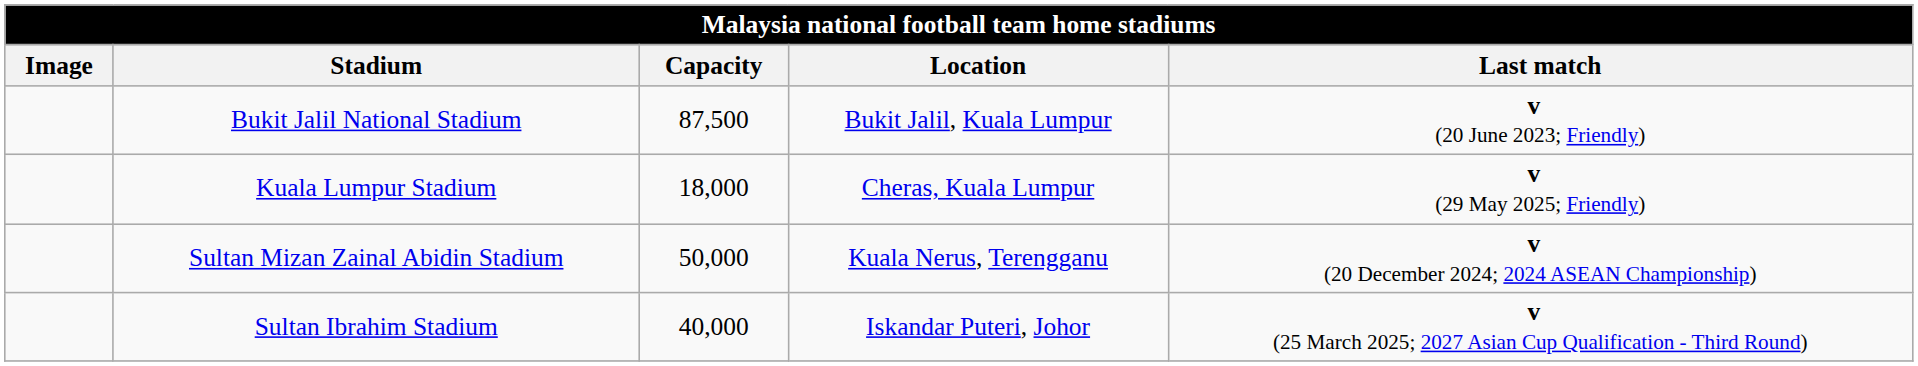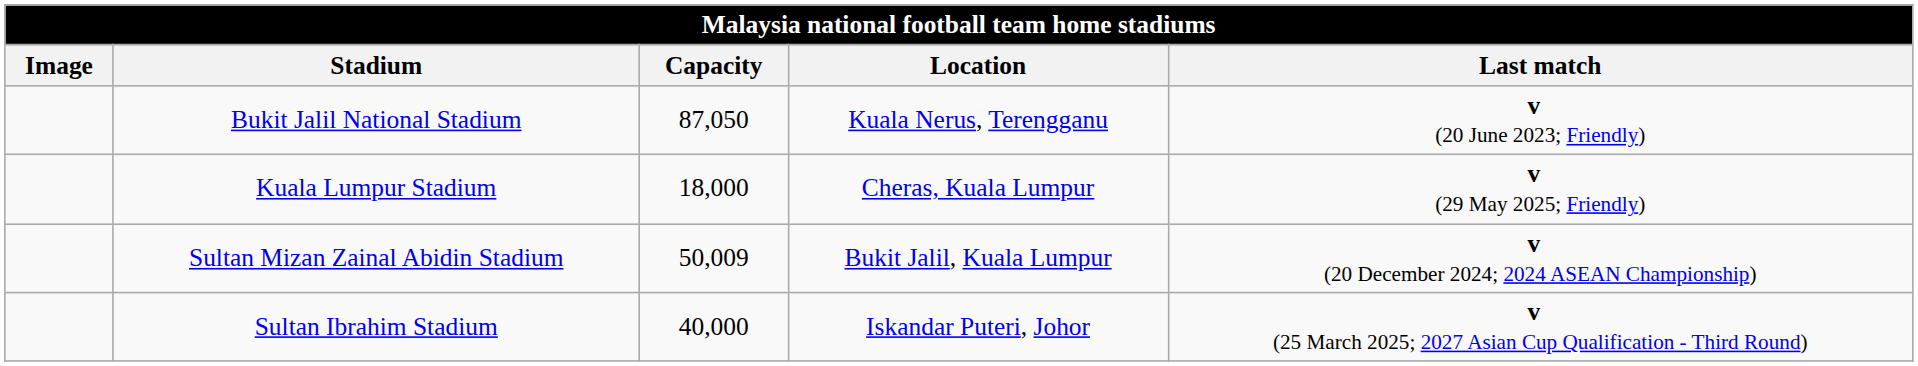(714, 119) 87,500 -> (714, 119) 87,050
(978, 119) Bukit Jalil, Kuala Lumpur -> (978, 119) Kuala Nerus, Terengganu
(714, 257) 50,000 -> (714, 257) 50,009
(978, 257) Kuala Nerus, Terengganu -> (978, 257) Bukit Jalil, Kuala Lumpur
